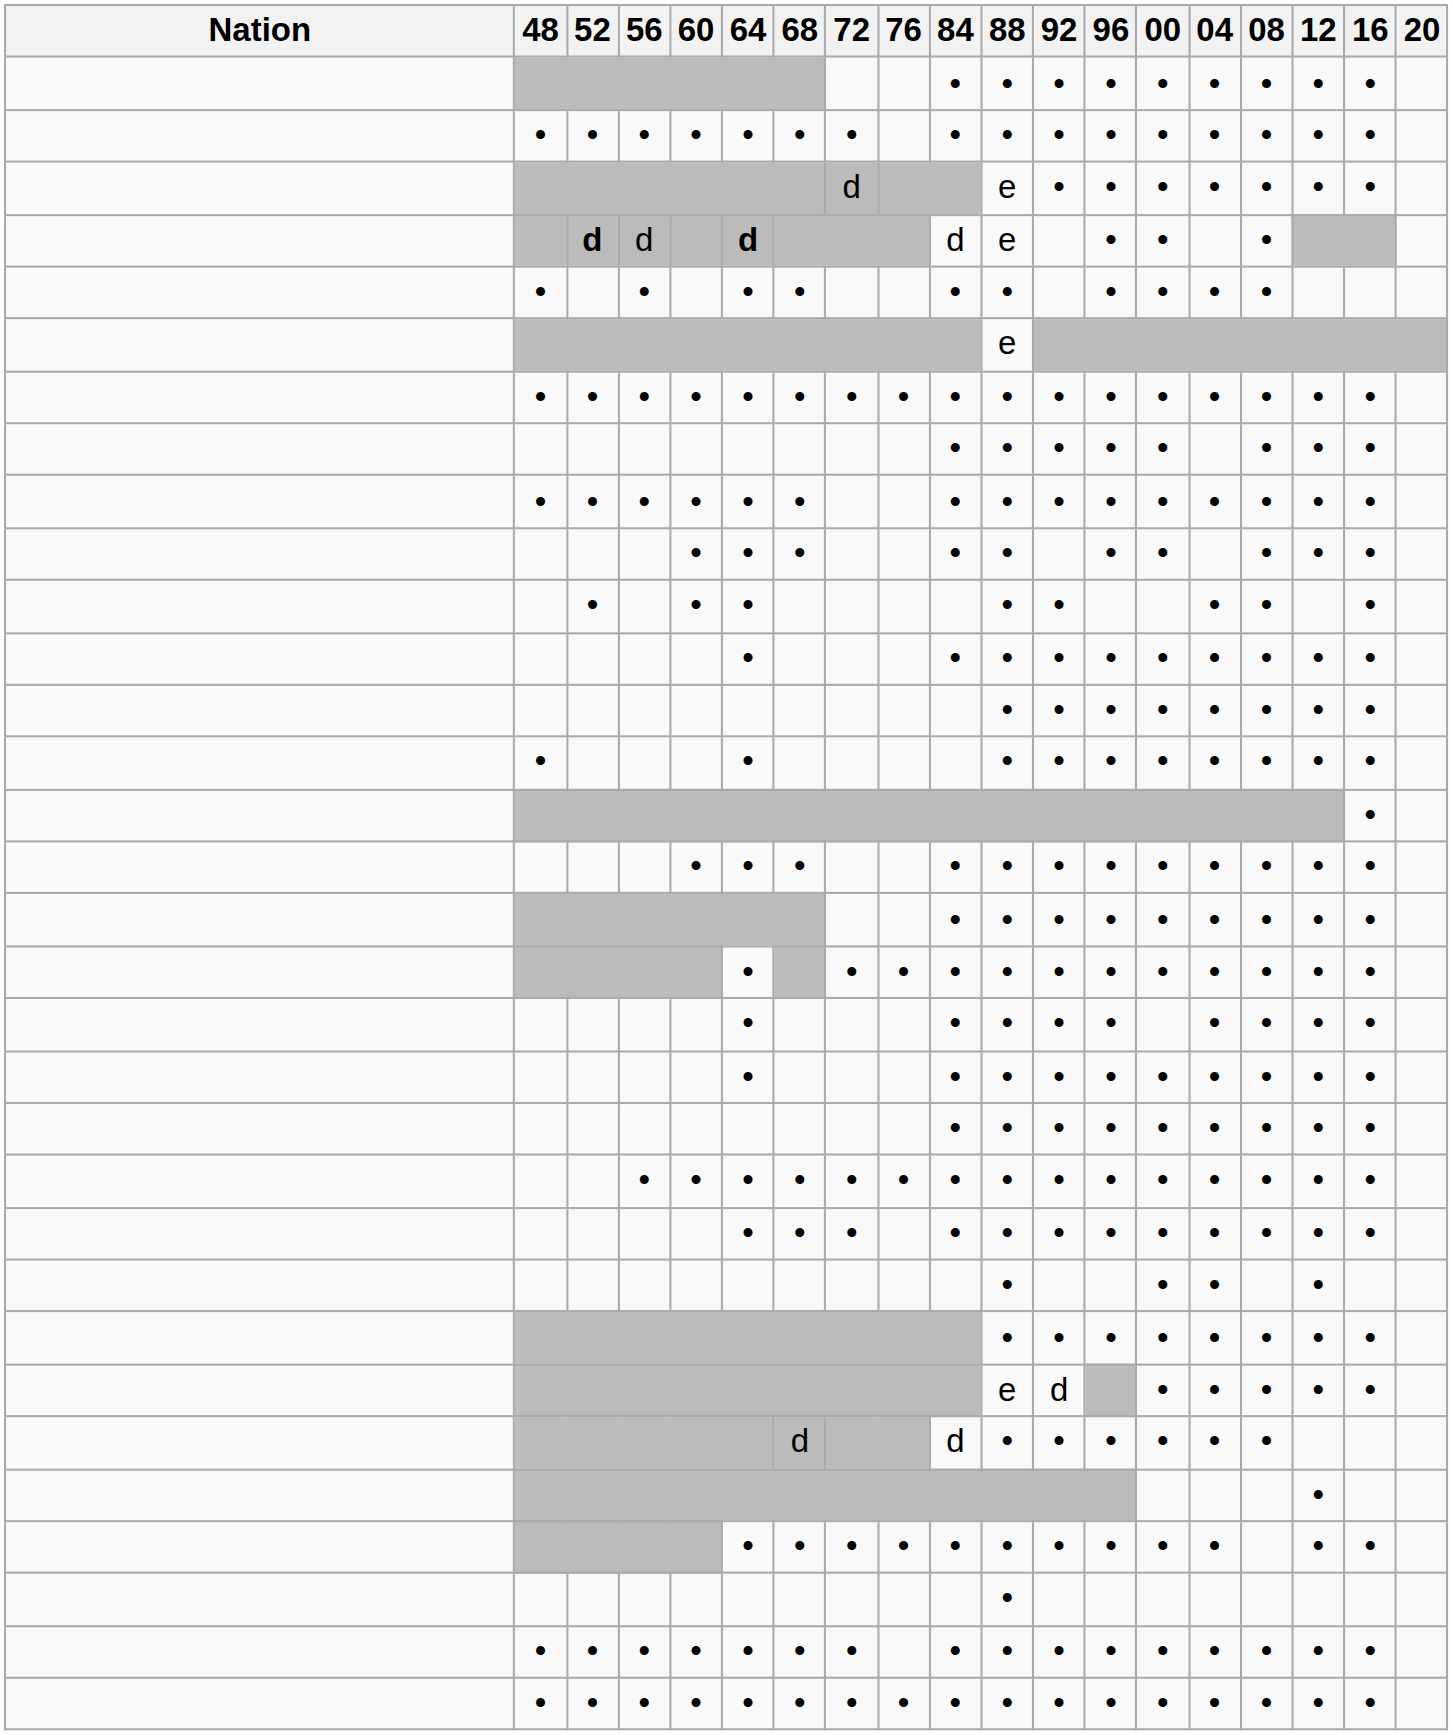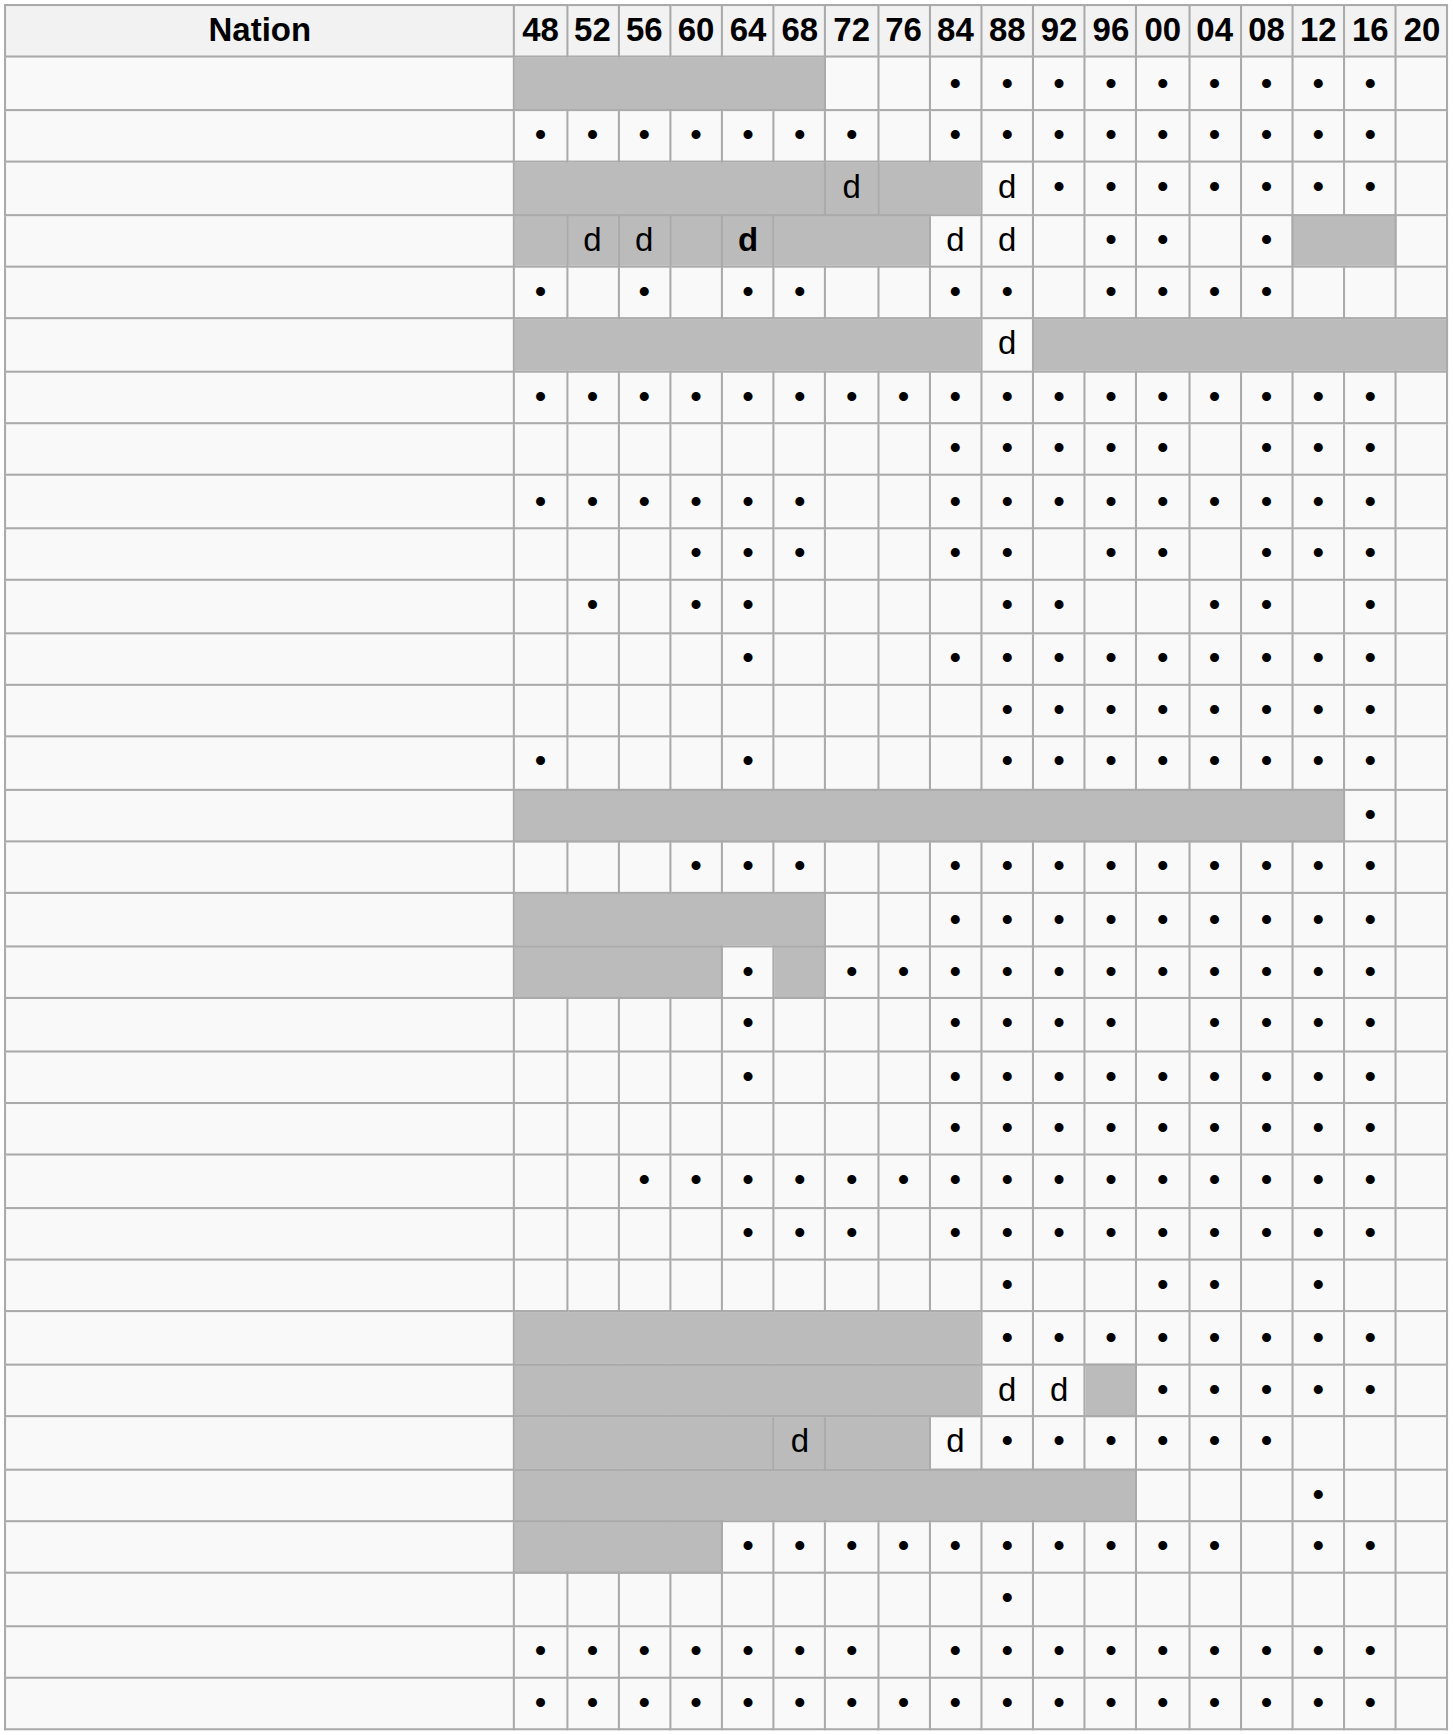(1007, 187) e -> (1007, 187) d
(592, 239) bold -> (592, 239) normal
(1007, 239) e -> (1007, 239) d
(1007, 344) e -> (1007, 344) d
(1007, 1389) e -> (1007, 1389) d
